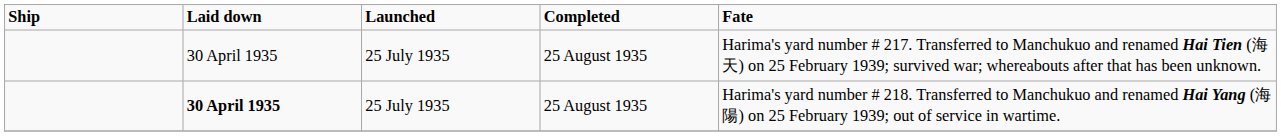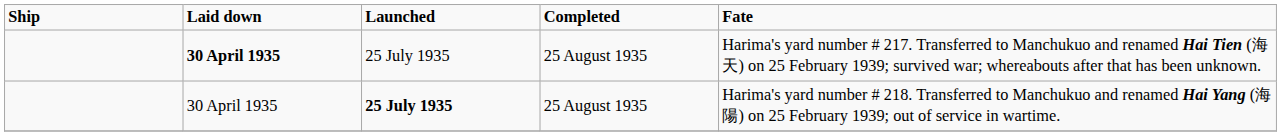(232, 55) normal -> (233, 55) bold
(233, 105) bold -> (232, 105) normal
(407, 105) normal -> (409, 105) bold
